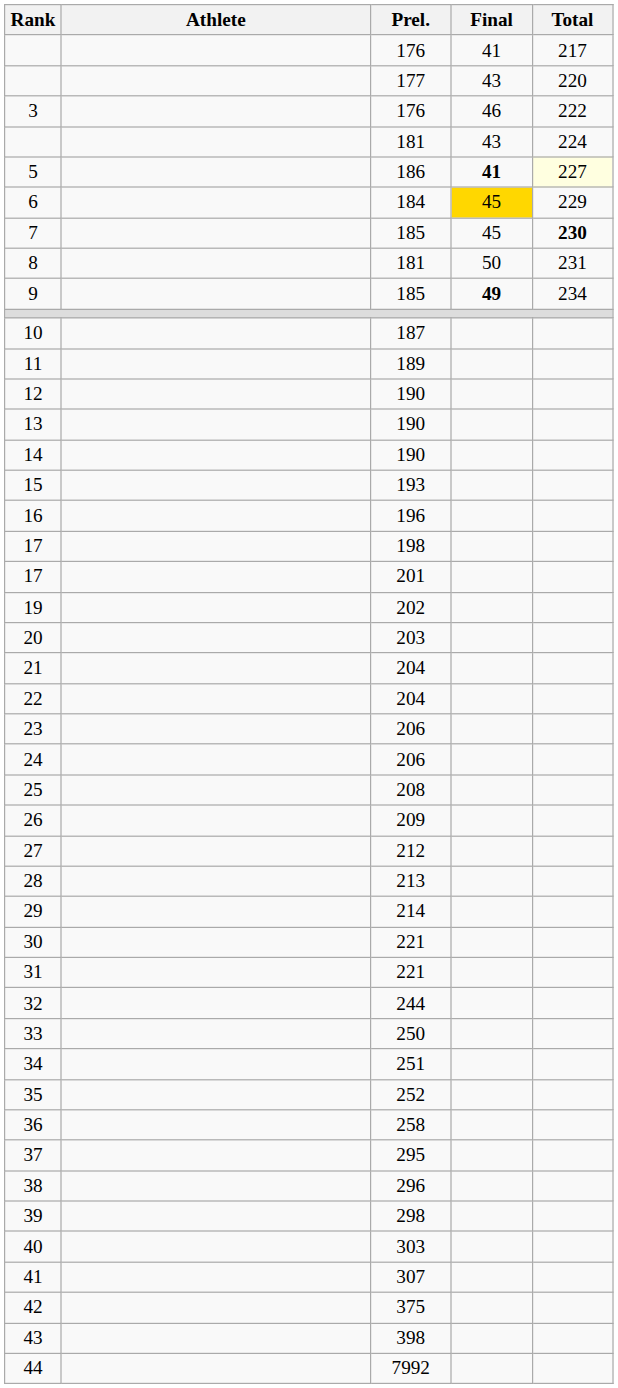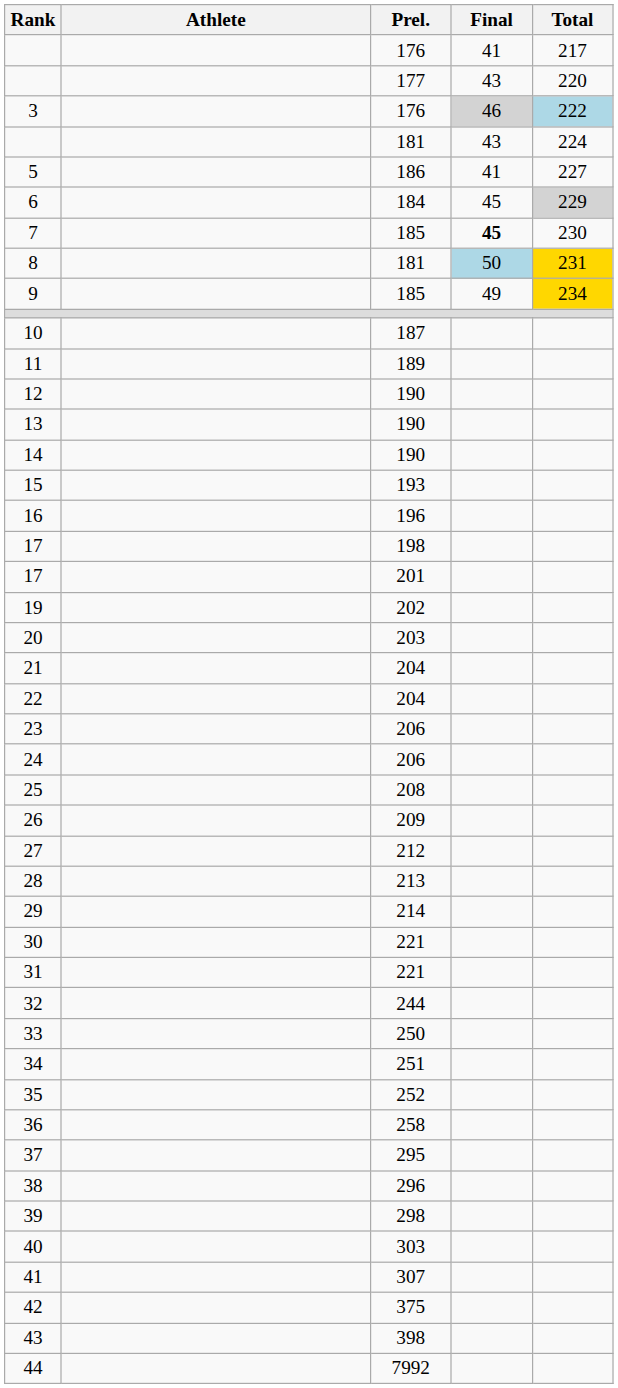(492, 111) no background -> (492, 111) lightgrey background
(572, 111) no background -> (572, 111) lightblue background
(492, 171) bold -> (492, 171) normal
(572, 171) lightyellow background -> (572, 171) no background
(492, 202) gold background -> (492, 202) no background
(572, 202) no background -> (572, 202) lightgrey background
(492, 232) normal -> (492, 232) bold
(572, 232) bold -> (572, 232) normal
(492, 263) no background -> (492, 263) lightblue background
(572, 263) no background -> (572, 263) gold background
(492, 293) bold -> (492, 293) normal
(572, 293) no background -> (572, 293) gold background
